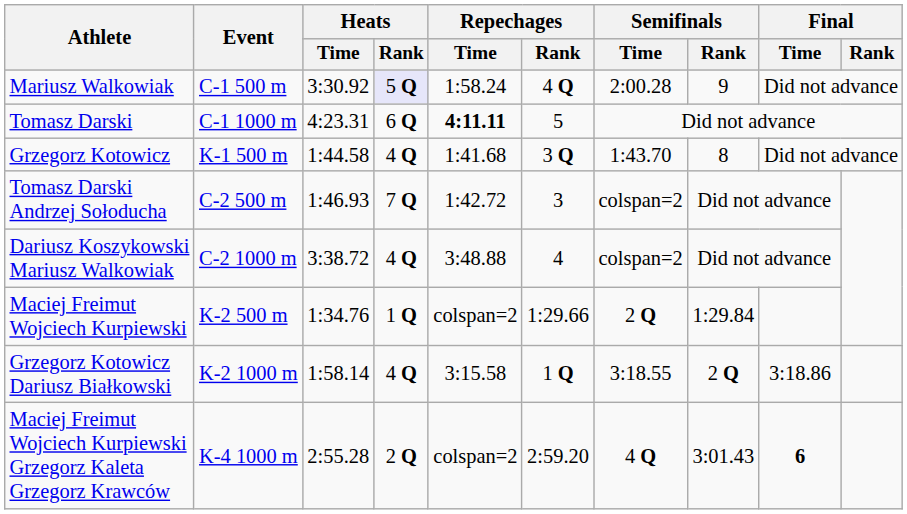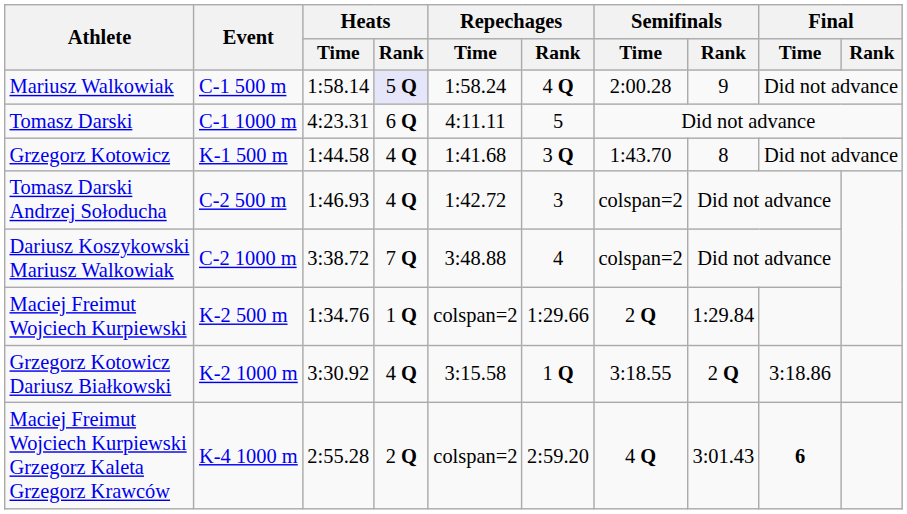(338, 87) 3:30.92 -> (338, 87) 1:58.14
(475, 121) bold -> (475, 121) normal
(401, 200) 7 Q -> (401, 200) 4 Q
(401, 258) 4 Q -> (401, 258) 7 Q
(338, 374) 1:58.14 -> (338, 374) 3:30.92
